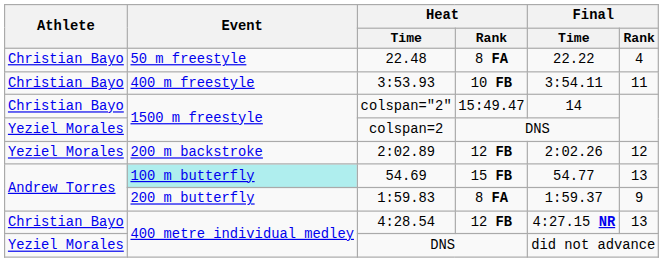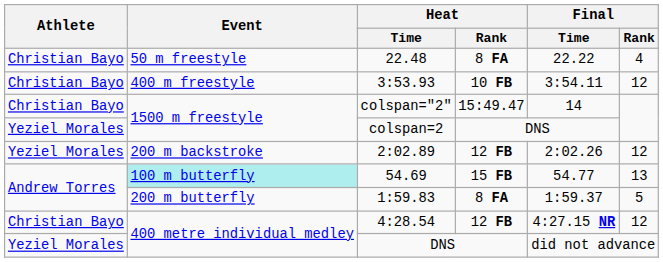(639, 83) 11 -> (639, 83) 12
(639, 199) 9 -> (639, 199) 5
(639, 222) 13 -> (639, 222) 12
